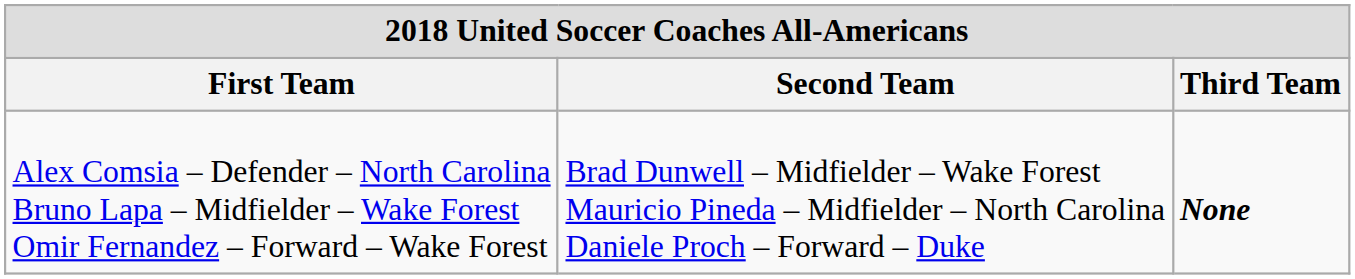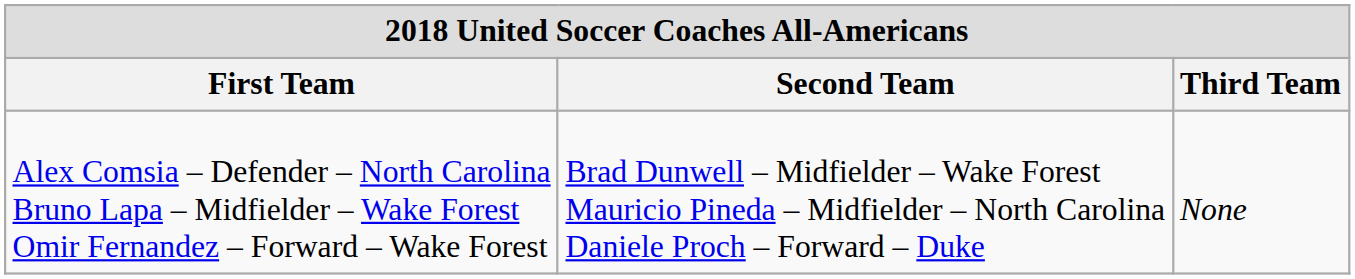(1215, 210) bold -> (1213, 210) normal
